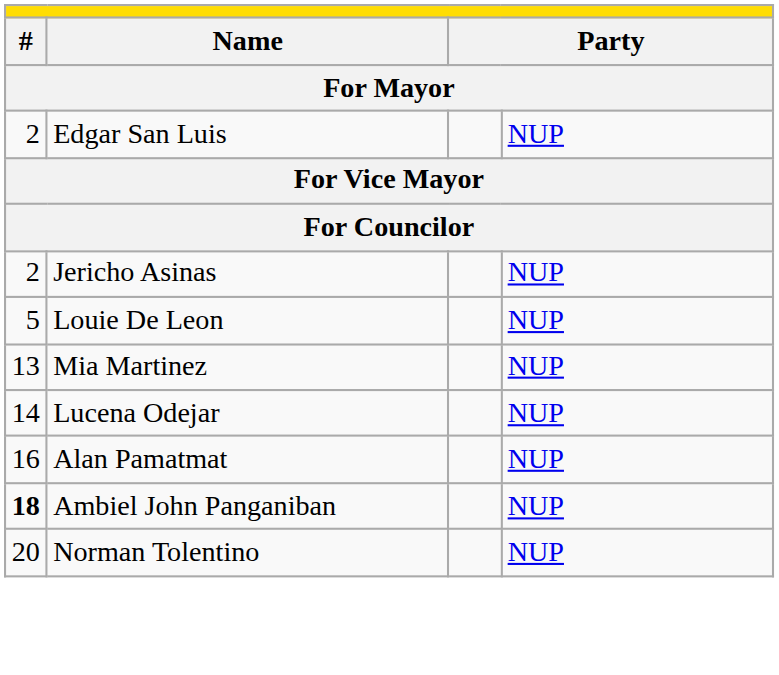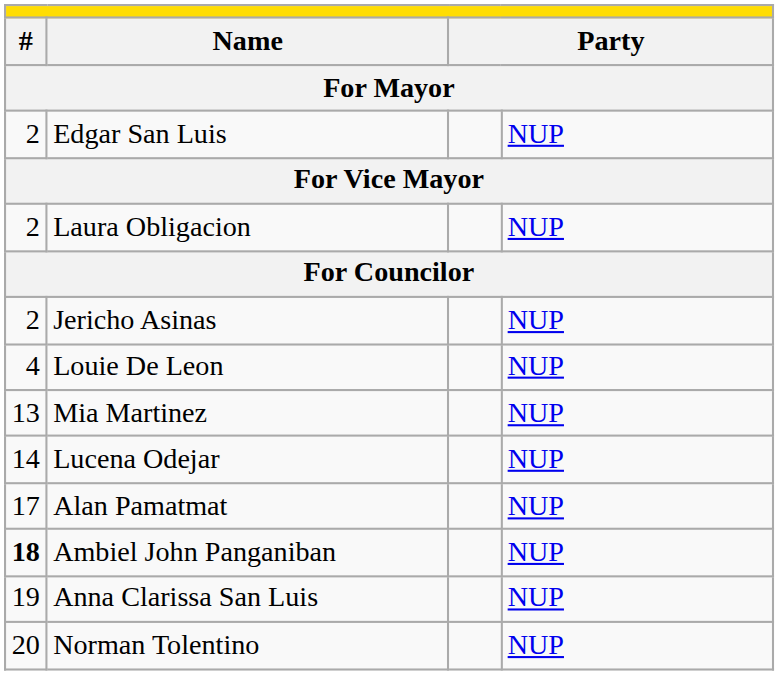+ row: (152, 226)
(33, 319) 5 -> (33, 365) 4
(26, 458) 16 -> (26, 505) 17
+ row: (186, 597)
